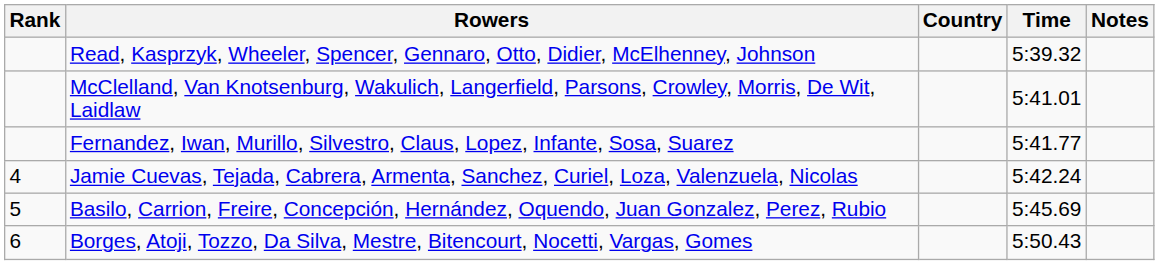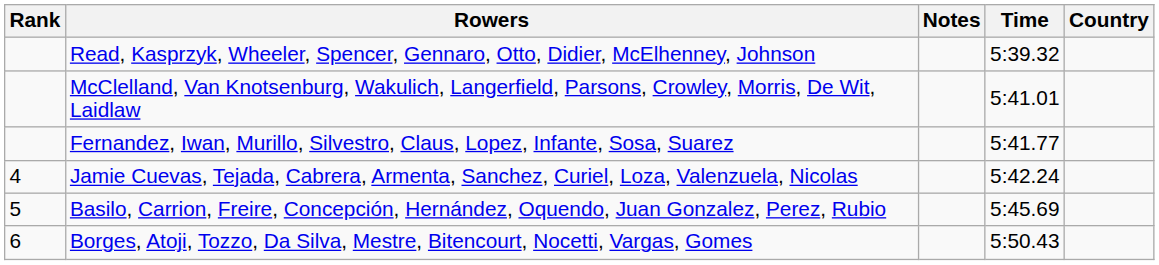columns swapped: (963, 20) <-> (1120, 20)
